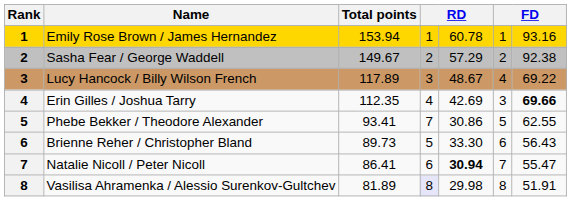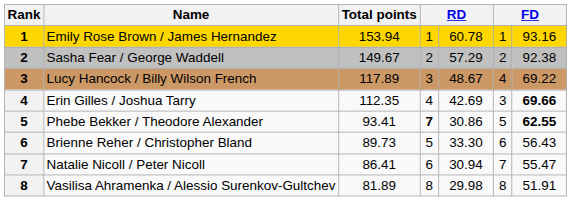(429, 121) normal -> (429, 121) bold
(539, 121) normal -> (539, 121) bold
(466, 164) bold -> (466, 164) normal
(429, 185) lavender background -> (429, 185) no background
